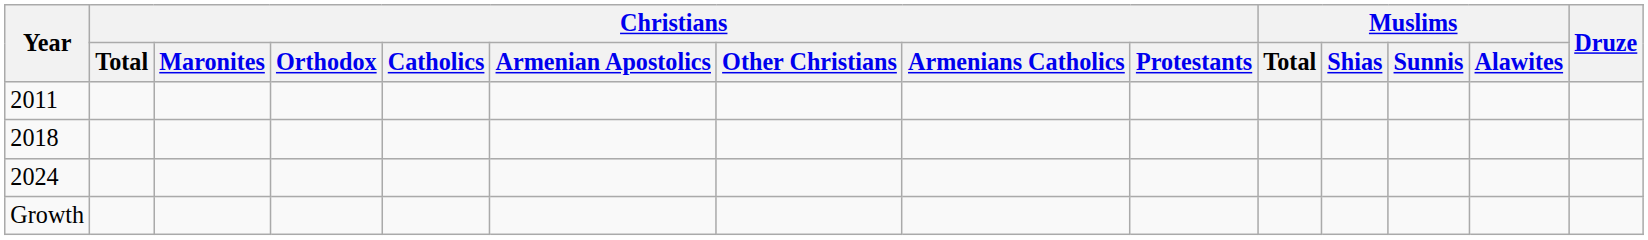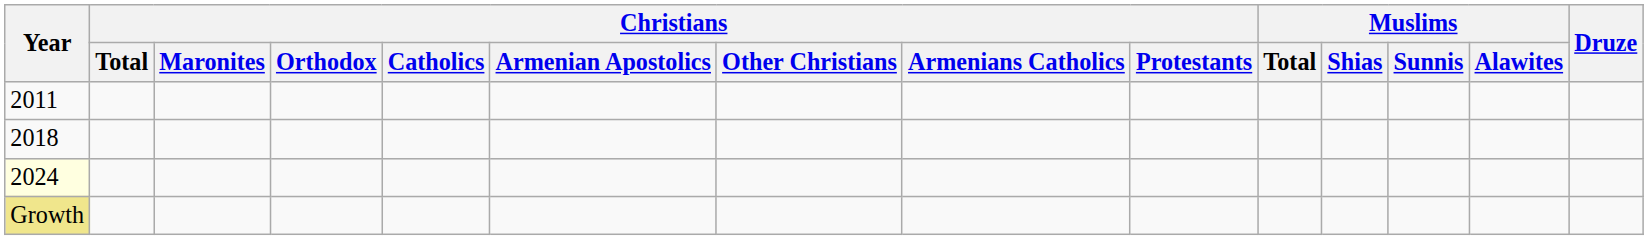(34, 176) no background -> (34, 176) lightyellow background
(47, 215) no background -> (47, 215) khaki background
